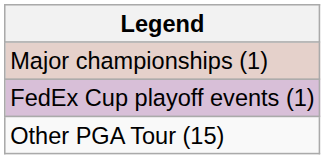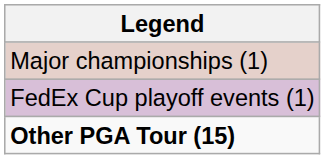(117, 136) normal -> (123, 136) bold
